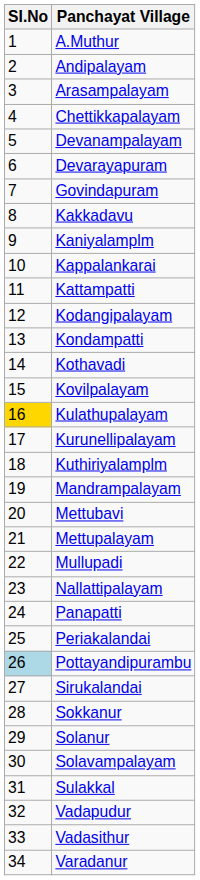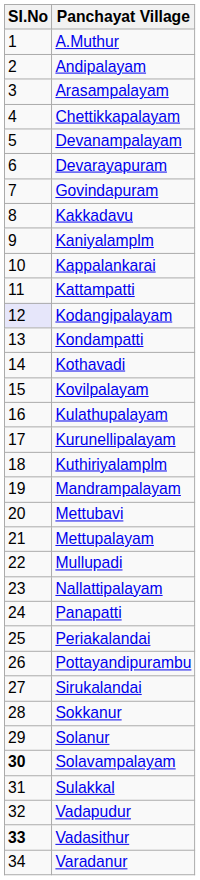(17, 315) no background -> (17, 315) lavender background
(17, 414) gold background -> (17, 414) no background
(17, 663) lightblue background -> (17, 663) no background
(17, 762) normal -> (17, 762) bold
(17, 837) normal -> (17, 837) bold
